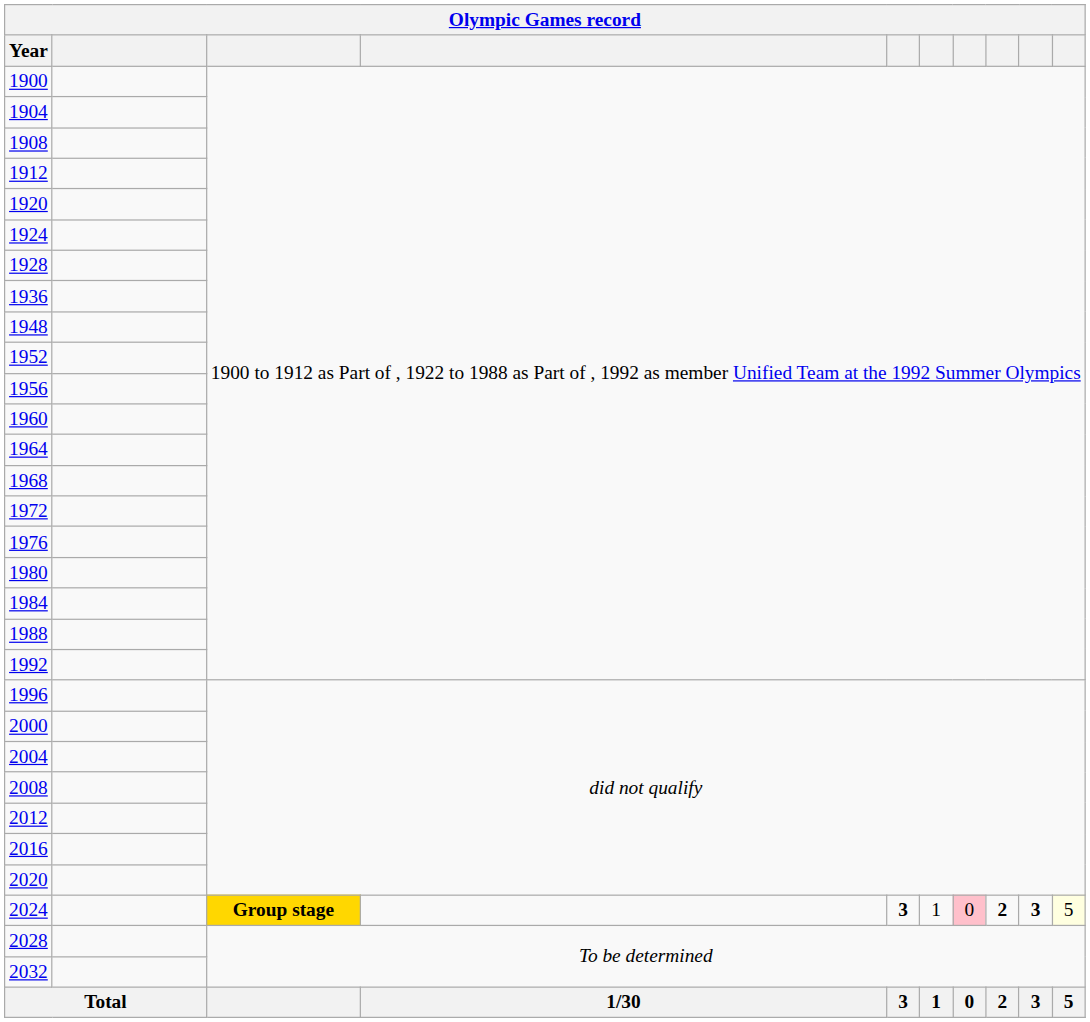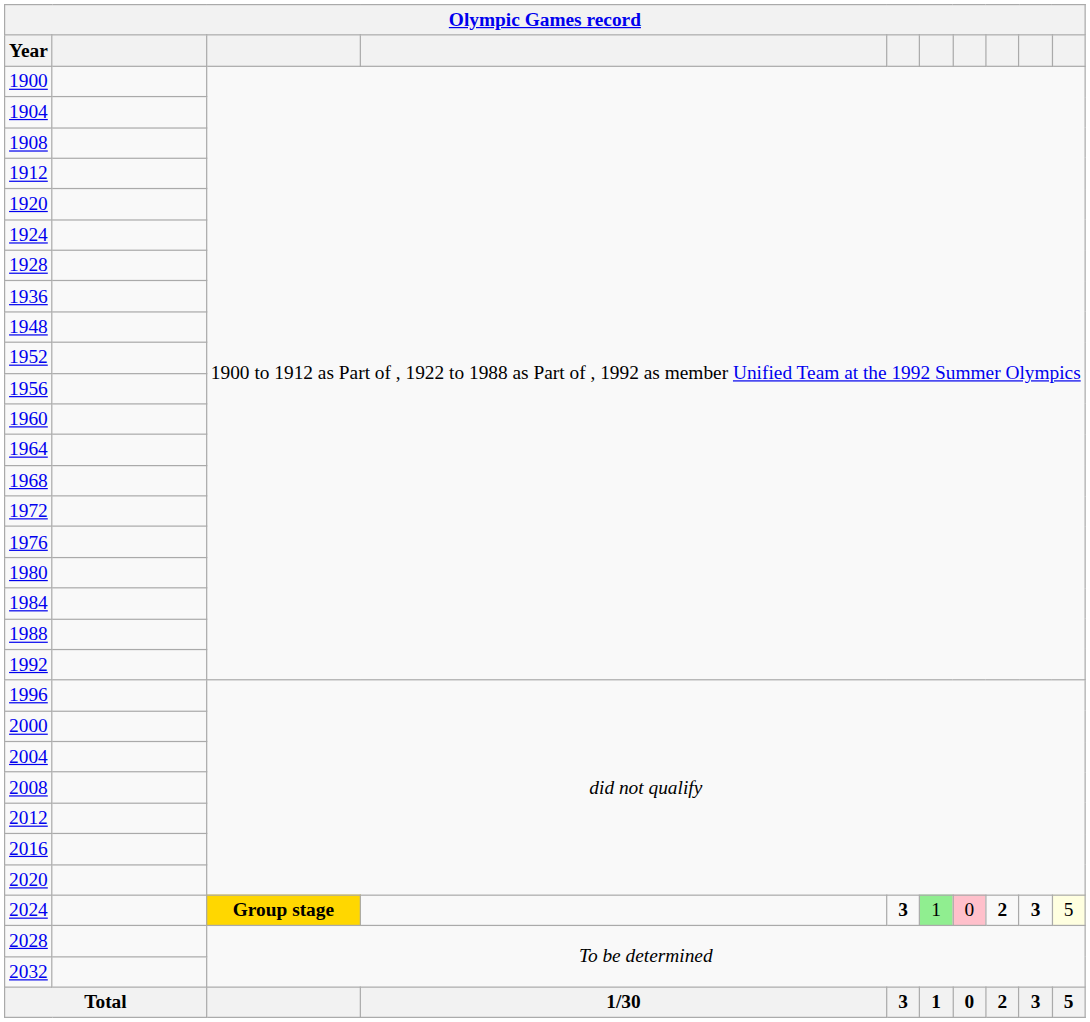(936, 910) no background -> (936, 910) lightgreen background
